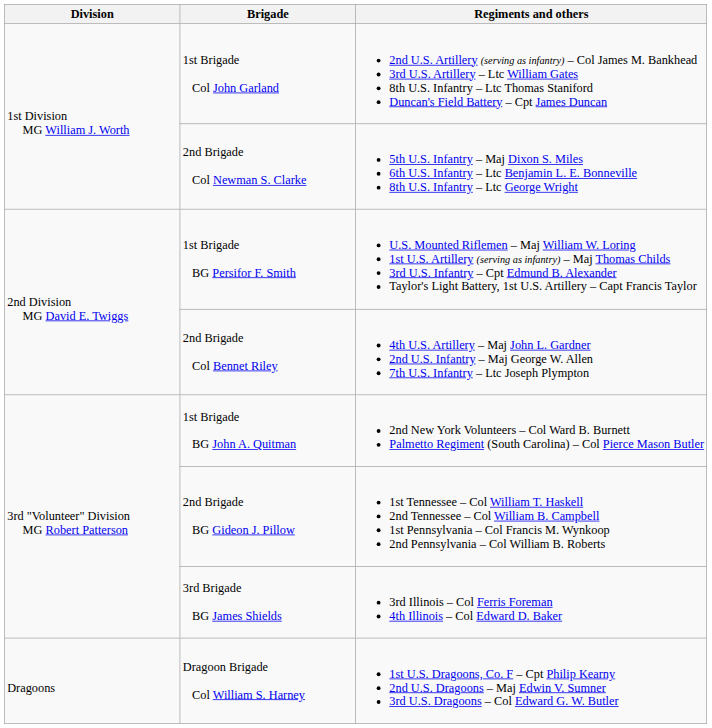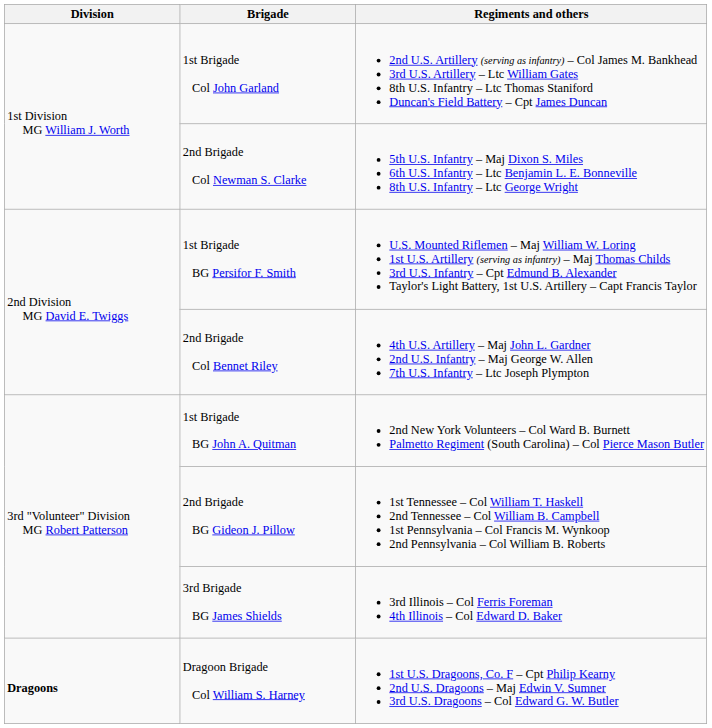(31, 688) normal -> (33, 688) bold
